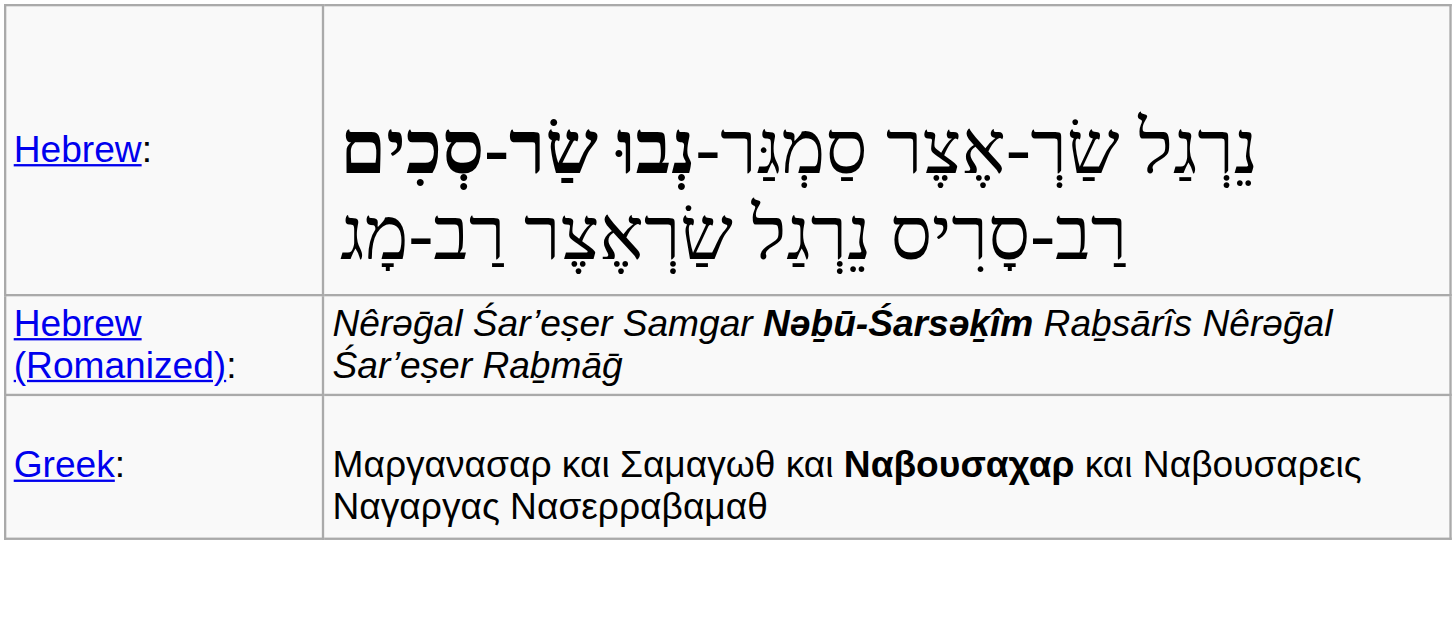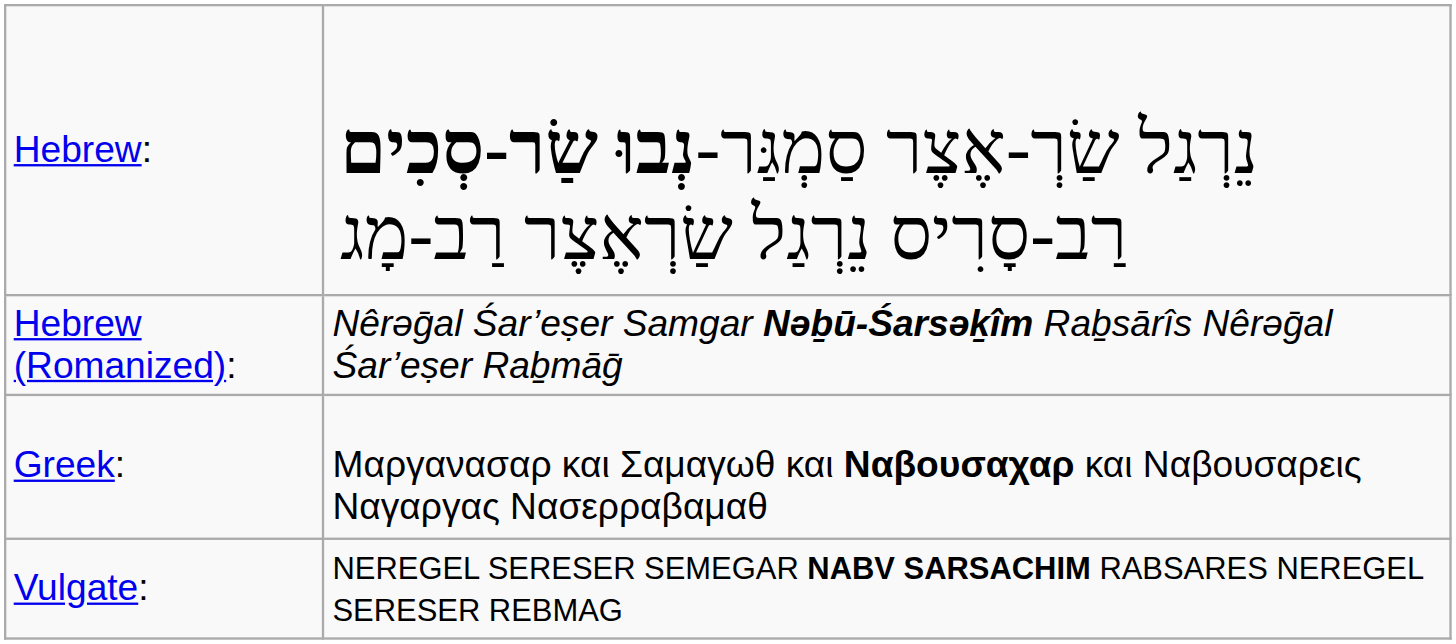+ row: (81, 587)
